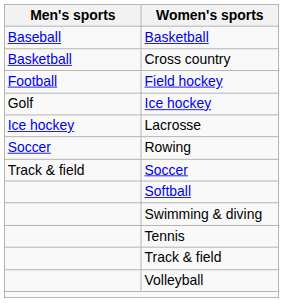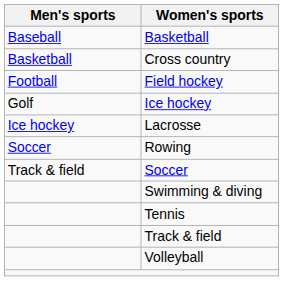- row: (168, 192)
